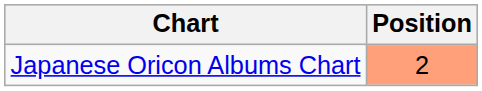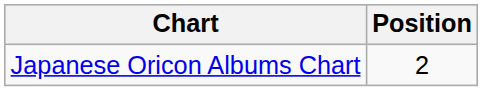(422, 64) lightsalmon background -> (422, 64) no background
